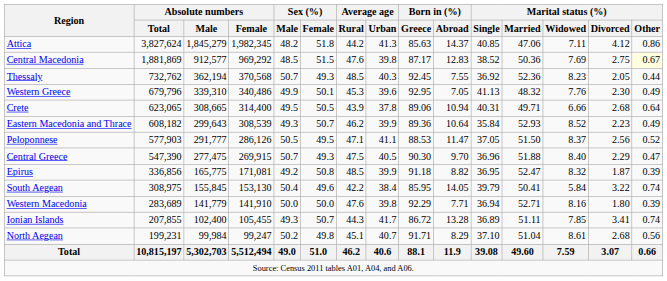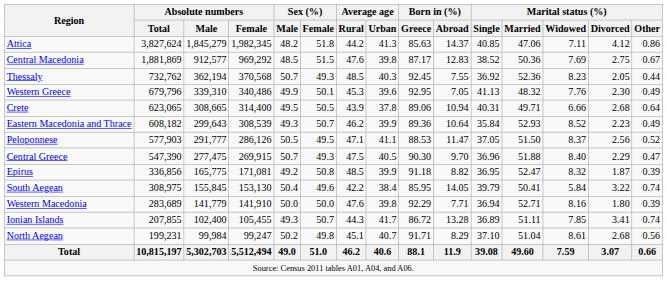(651, 60) lightyellow background -> (651, 60) no background
